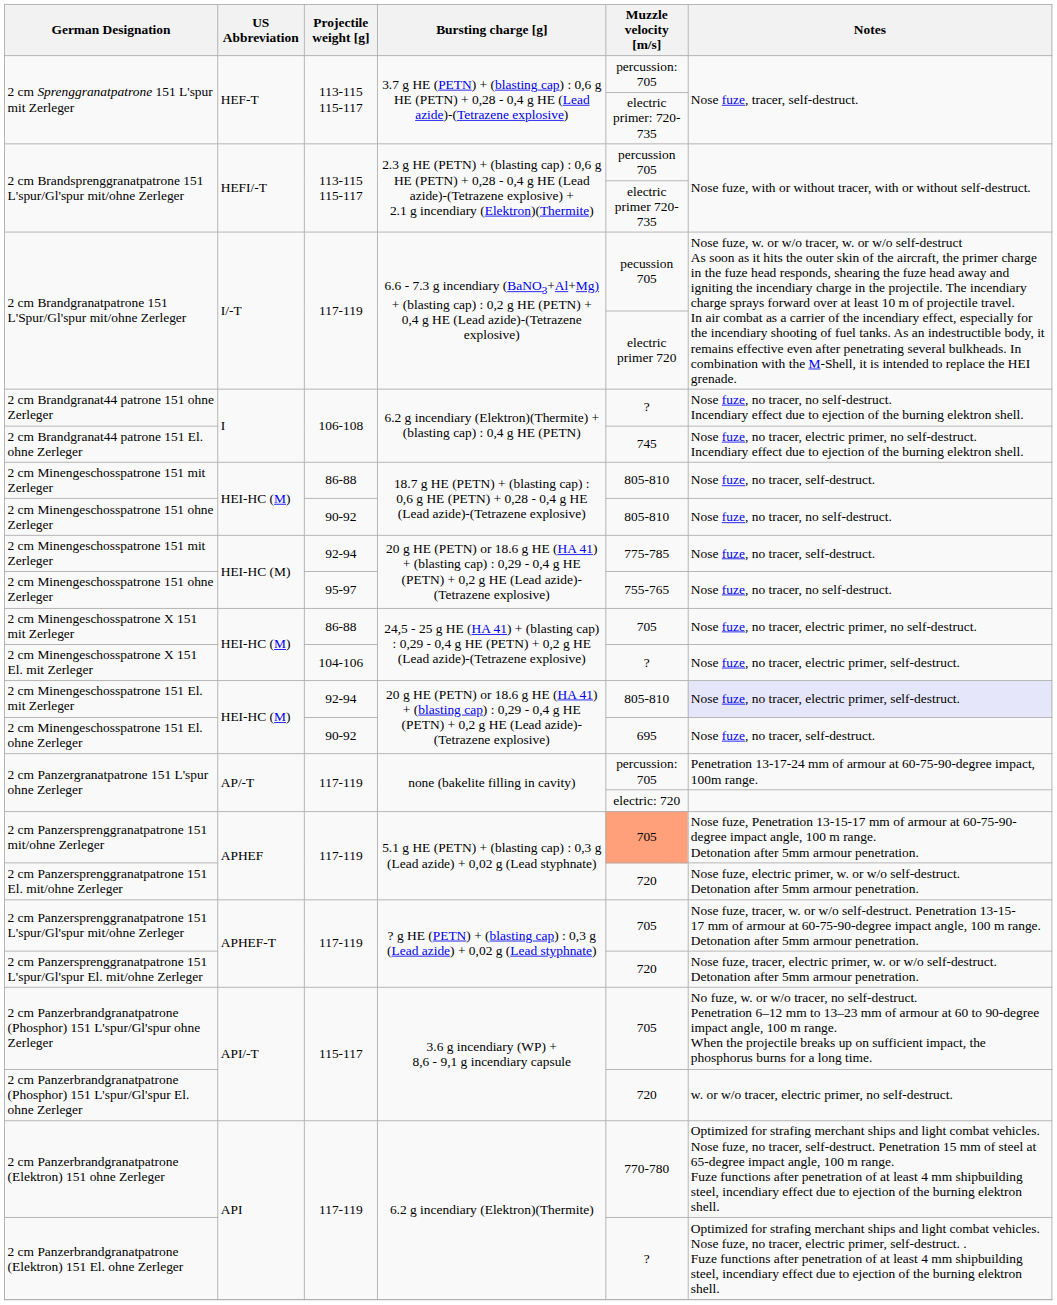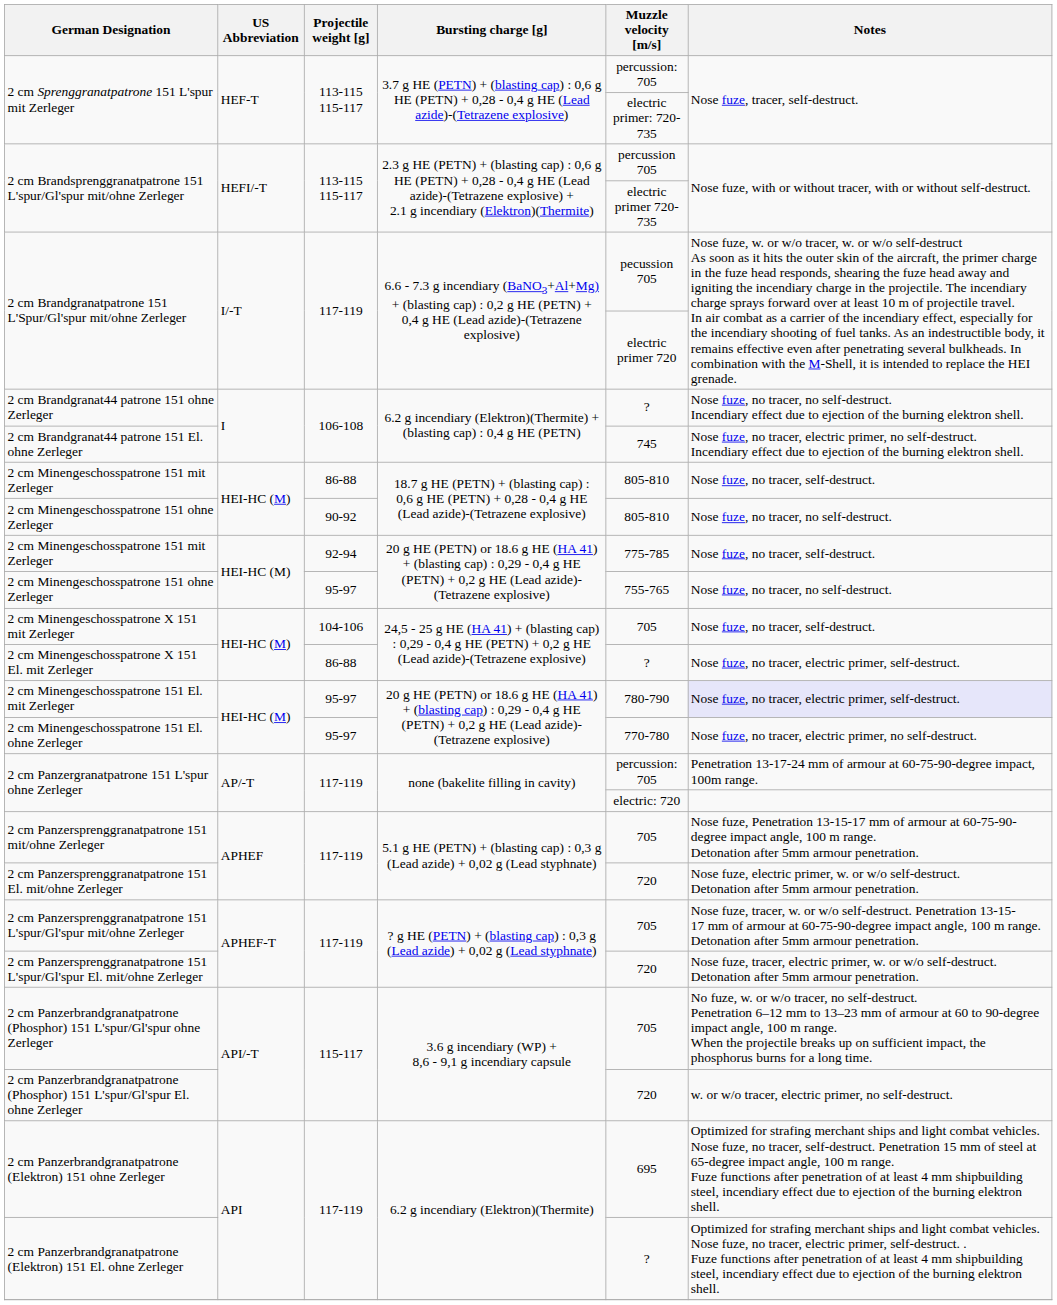(341, 626) 86-88 -> (341, 626) 104-106
(834, 626) Nose fuze, no tracer, electric primer, no self-destruct. -> (783, 626) Nose fuze, no tracer, self-destruct.
(341, 662) 104-106 -> (341, 662) 86-88
(341, 699) 92-94 -> (341, 699) 95-97
(647, 699) 805-810 -> (647, 699) 780-790
(341, 735) 90-92 -> (341, 735) 95-97
(647, 735) 695 -> (647, 735) 770-780
(783, 735) Nose fuze, no tracer, self-destruct. -> (834, 735) Nose fuze, no tracer, electric primer, no self-destruct.
(647, 837) lightsalmon background -> (647, 837) no background
(647, 1169) 770-780 -> (647, 1169) 695
